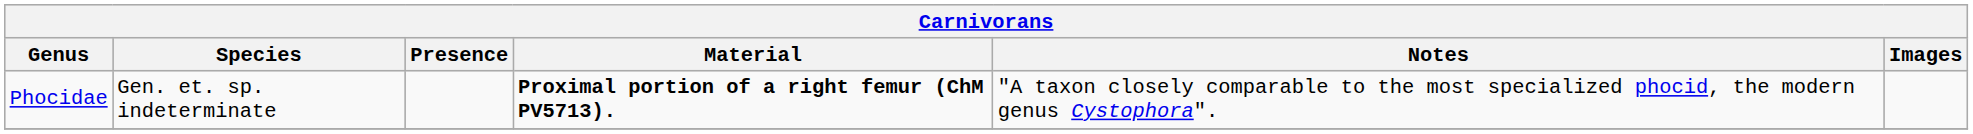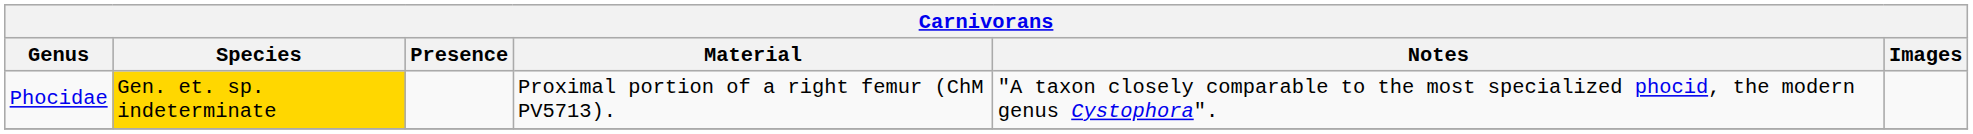(197, 100) no background -> (197, 100) gold background
(751, 100) bold -> (751, 100) normal
